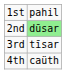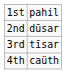(44, 29) lightgreen background -> (44, 29) no background
